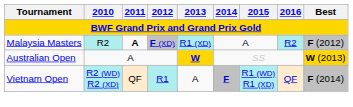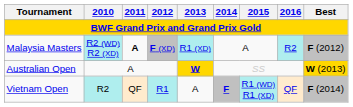(103, 43) R2 -> (103, 48) R2 (WD) R2 (XD)
(103, 79) R2 (WD) R2 (XD) -> (103, 89) R2
